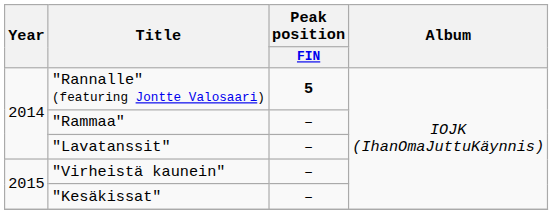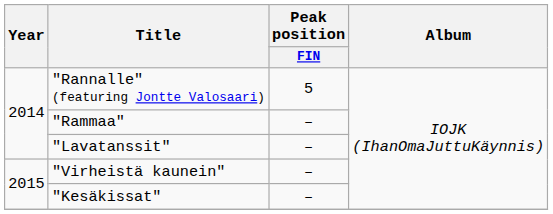(309, 88) bold -> (309, 88) normal
